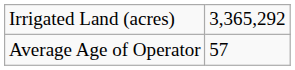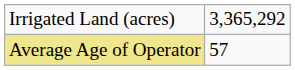(105, 49) no background -> (105, 49) khaki background
